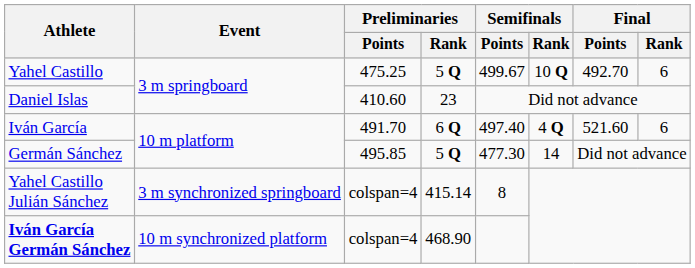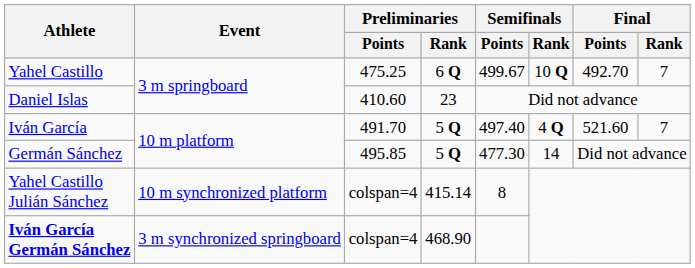(448, 72) 5 Q -> (448, 72) 6 Q
(664, 72) 6 -> (664, 72) 7
(448, 127) 6 Q -> (448, 127) 5 Q
(664, 127) 6 -> (664, 127) 7
(240, 192) 3 m synchronized springboard -> (233, 192) 10 m synchronized platform
(233, 239) 10 m synchronized platform -> (240, 239) 3 m synchronized springboard
